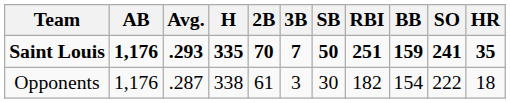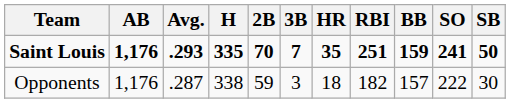columns swapped: (486, 20) <-> (328, 20)
(264, 82) 61 -> (264, 82) 59
(408, 82) 154 -> (414, 82) 157
